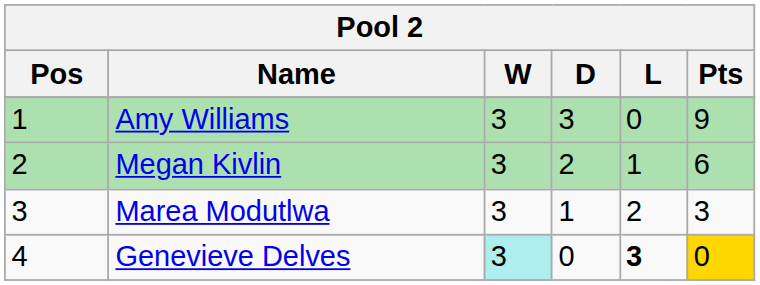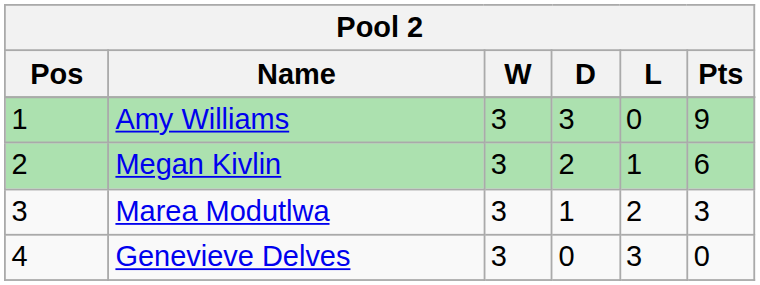(499, 257) paleturquoise background -> (499, 257) no background
(634, 257) bold -> (634, 257) normal
(702, 257) gold background -> (702, 257) no background
